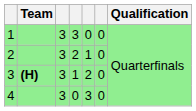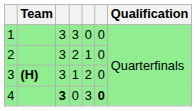(62, 95) normal -> (62, 95) bold
(101, 95) normal -> (101, 95) bold
